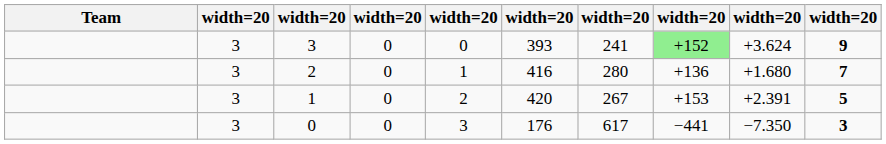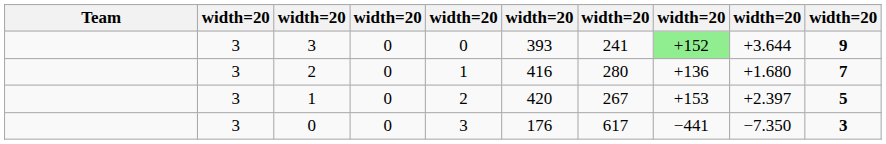(767, 44) +3.624 -> (767, 44) +3.644
(767, 98) +2.391 -> (767, 98) +2.397
